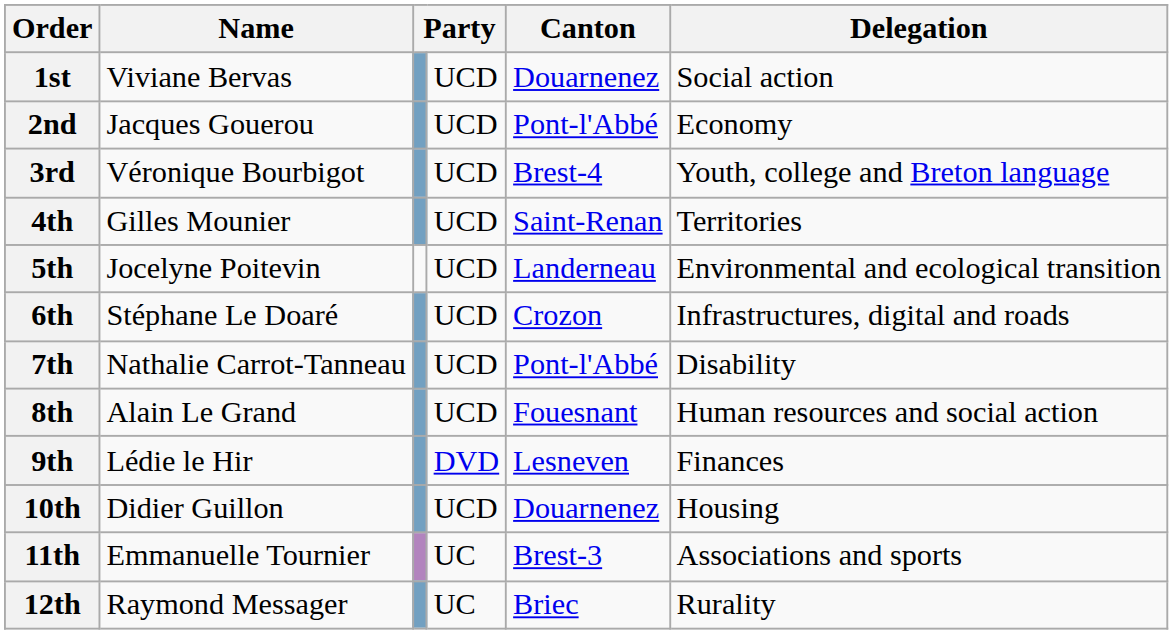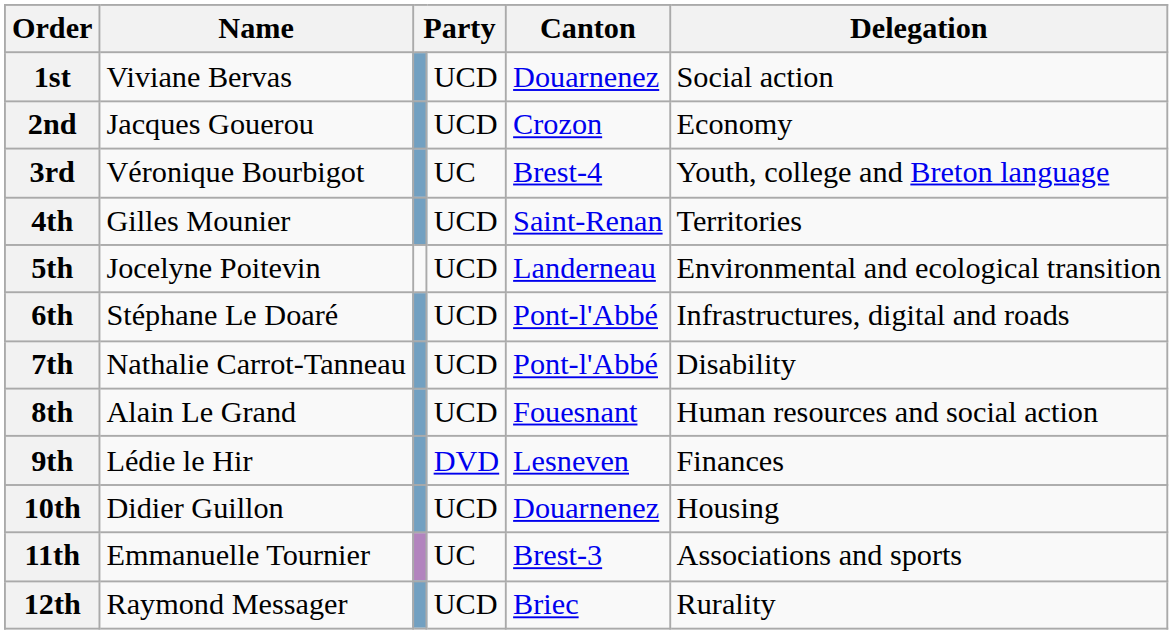(586, 124) Pont-l'Abbé -> (558, 124) Crozon
(466, 172) UCD -> (455, 172) UC
(558, 316) Crozon -> (586, 316) Pont-l'Abbé
(455, 603) UC -> (466, 603) UCD
